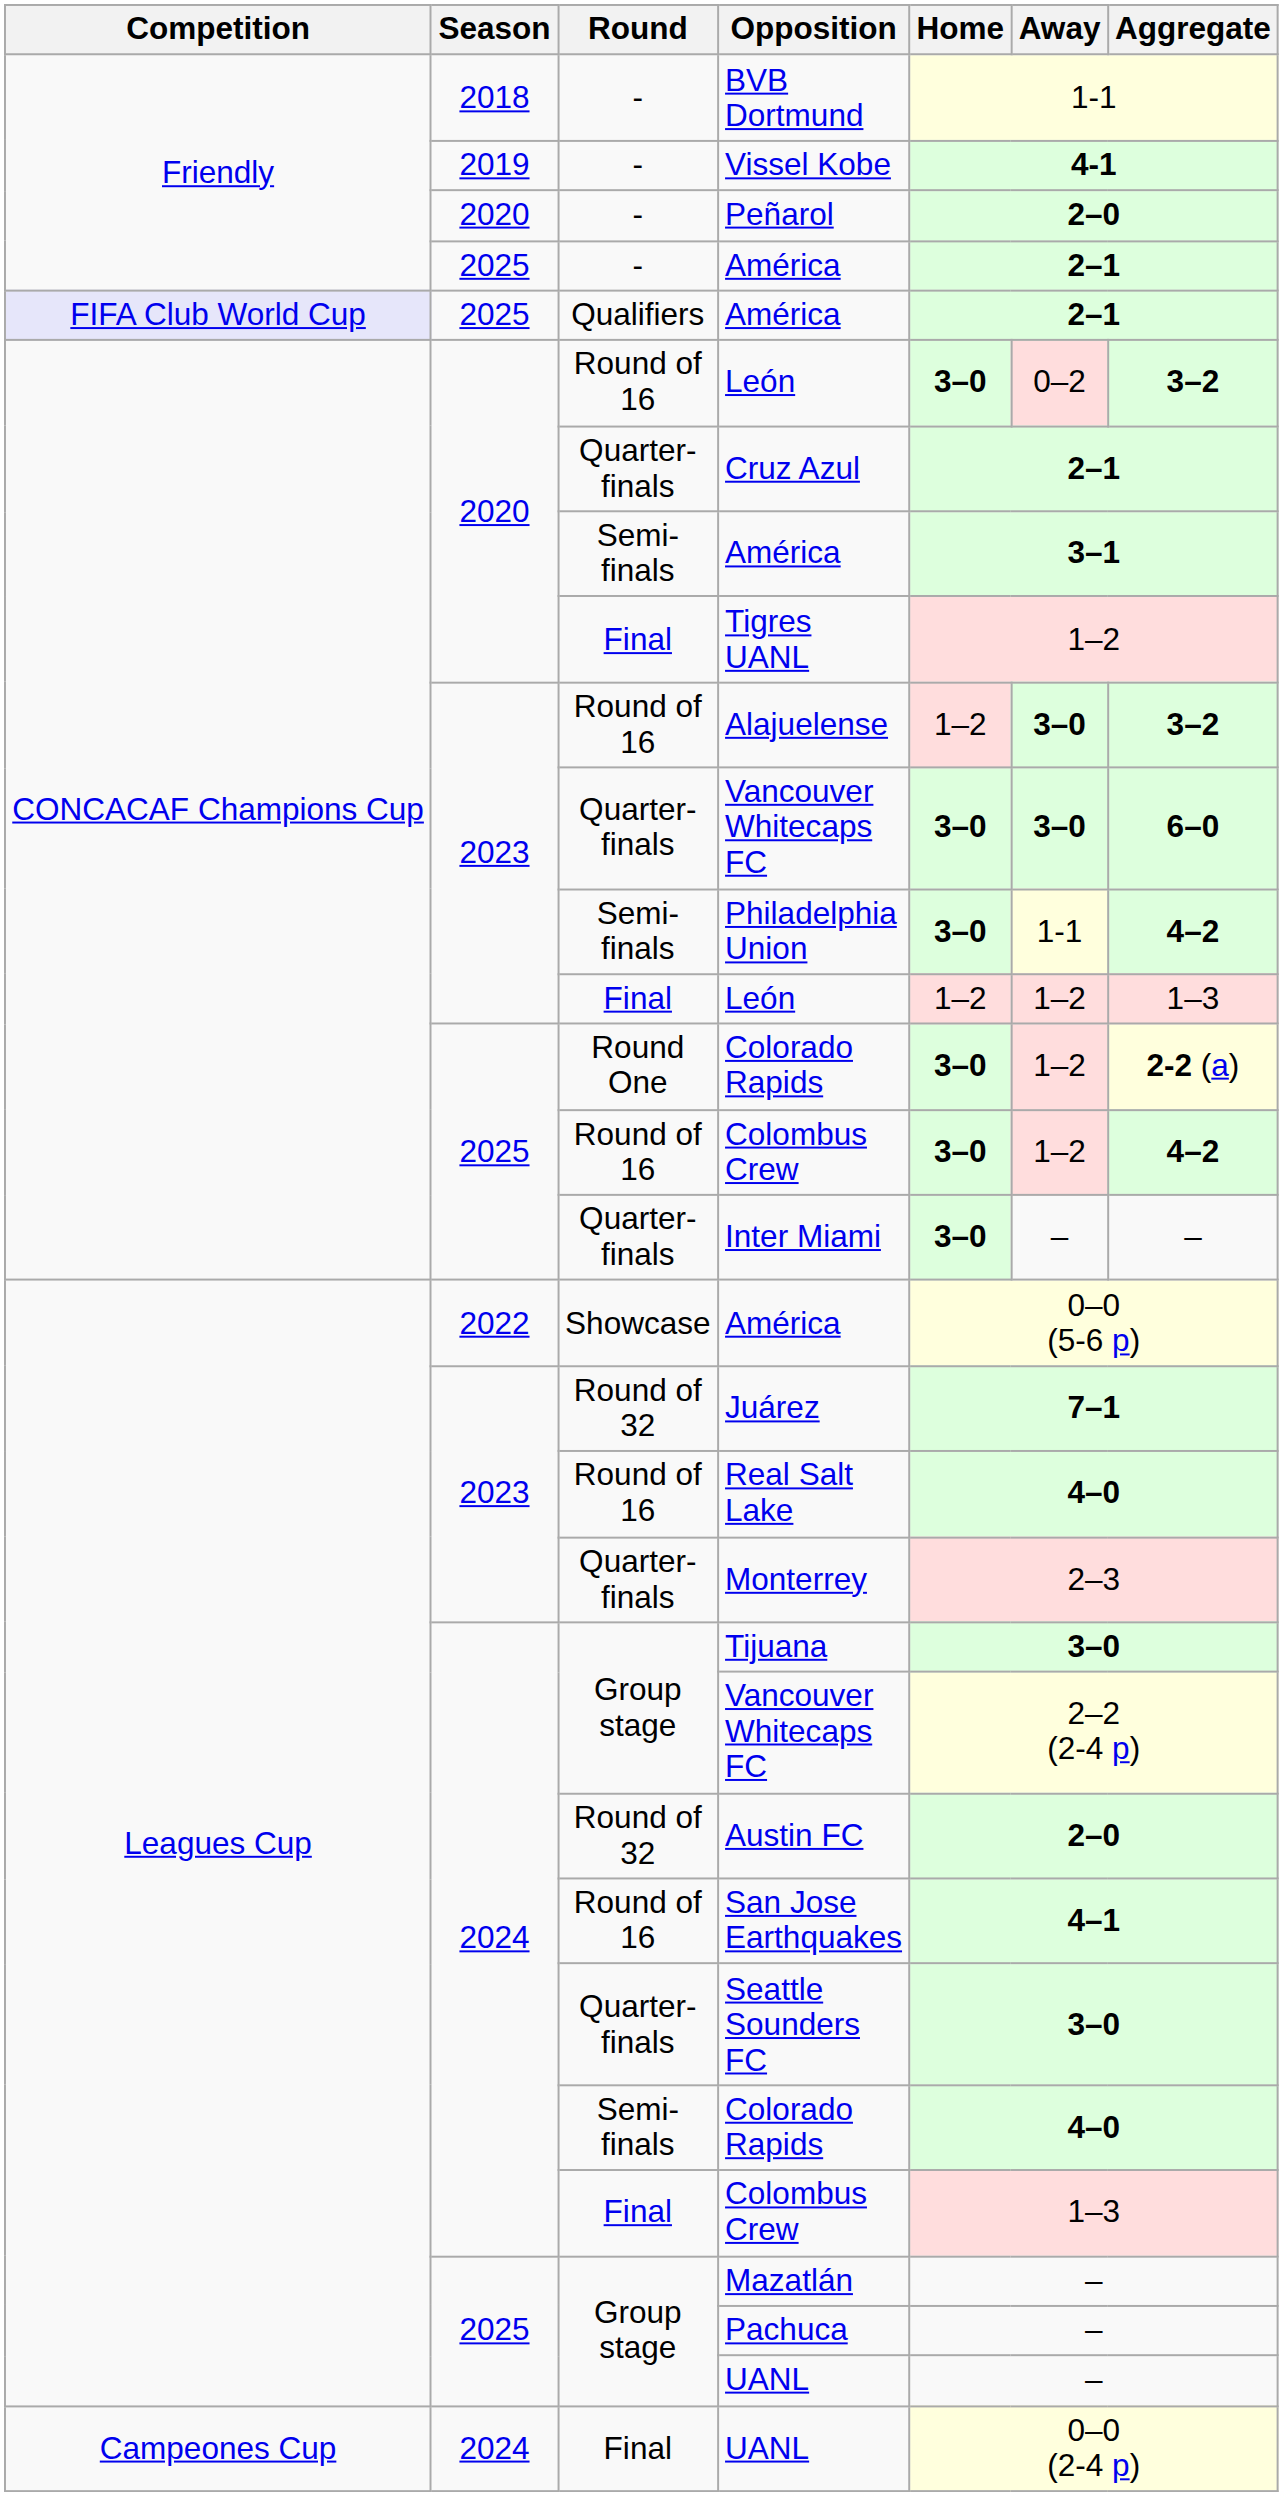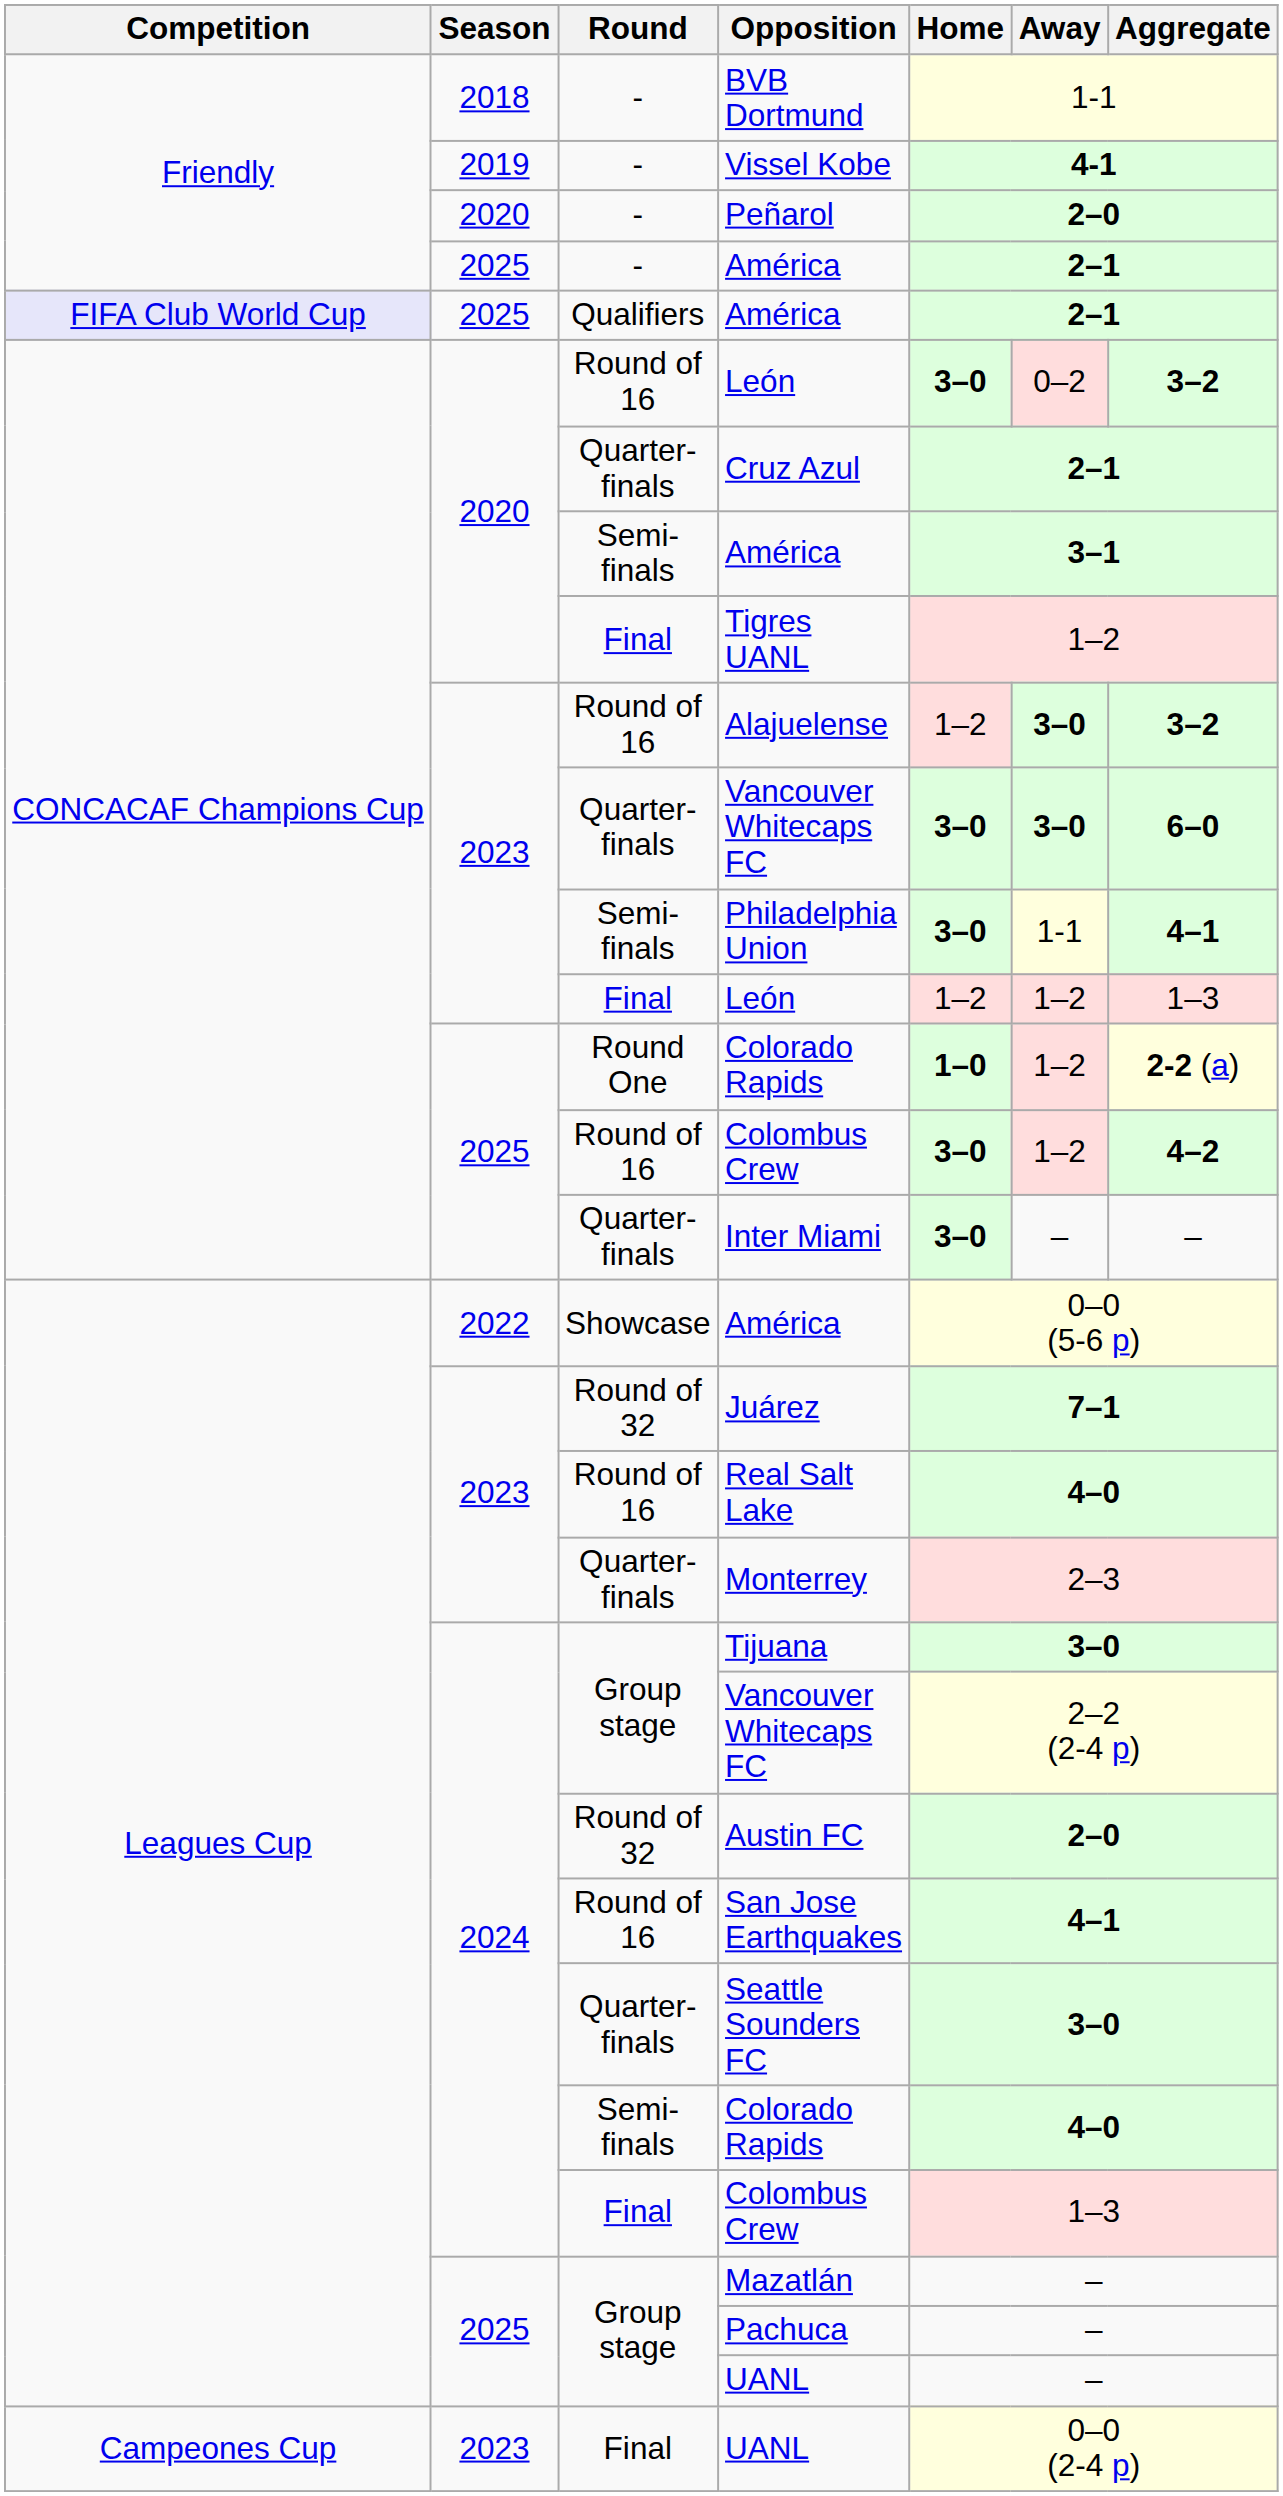(1193, 930) 4–2 -> (1193, 930) 4–1
(960, 1066) 3–0 -> (960, 1066) 1–0
(494, 2447) 2024 -> (494, 2447) 2023
